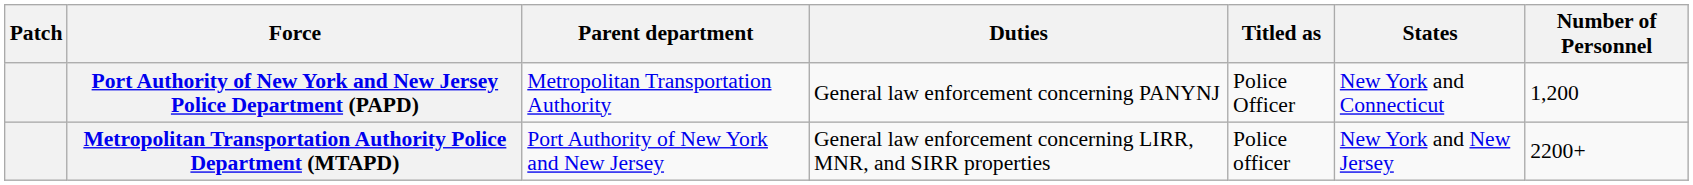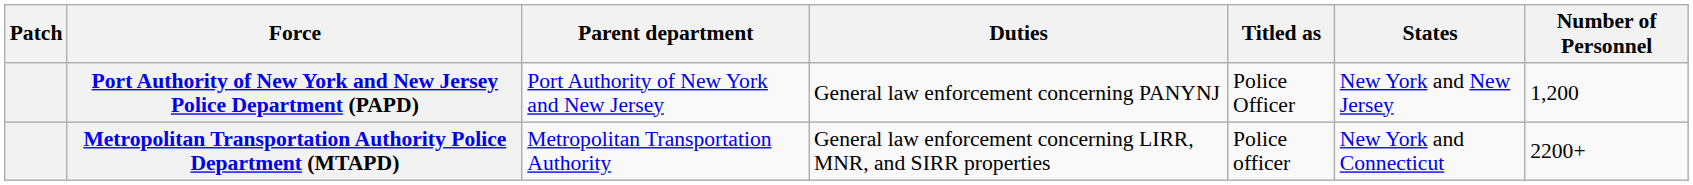(649, 92) Metropolitan Transportation Authority -> (648, 92) Port Authority of New York and New Jersey
(1402, 92) New York and Connecticut -> (1425, 92) New York and New Jersey
(648, 150) Port Authority of New York and New Jersey -> (649, 150) Metropolitan Transportation Authority
(1425, 150) New York and New Jersey -> (1402, 150) New York and Connecticut
